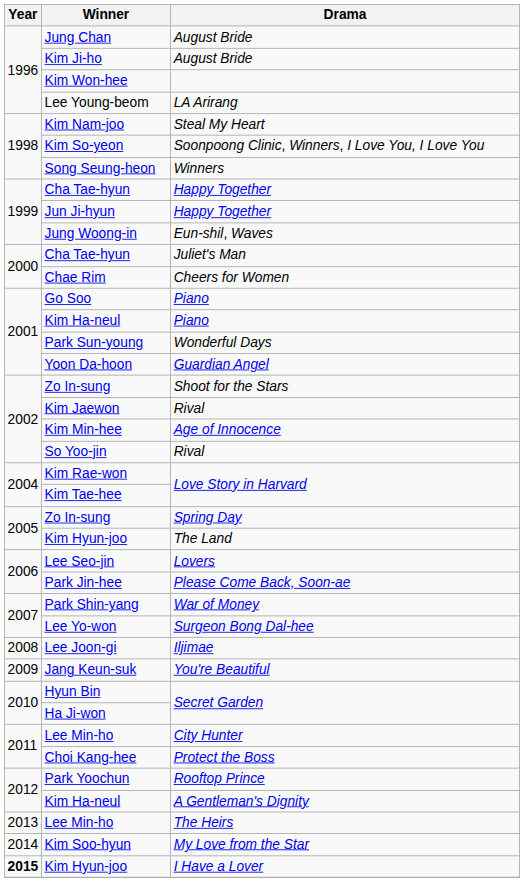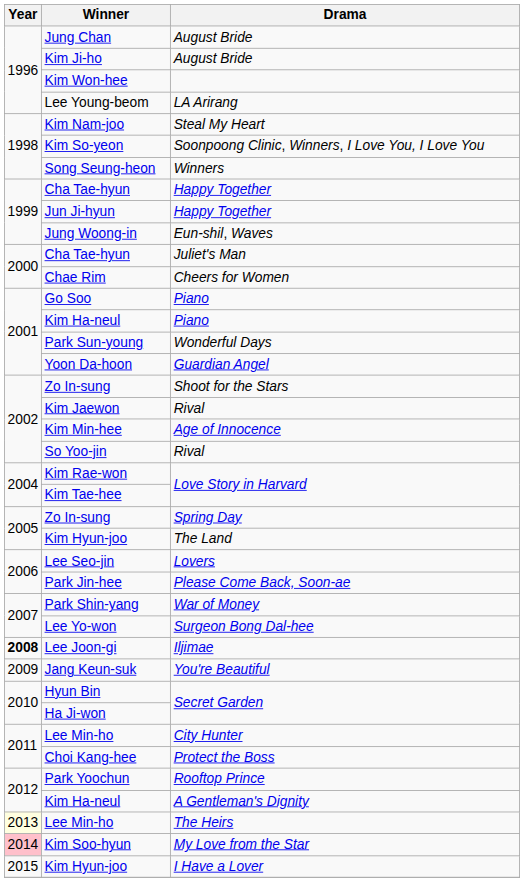(23, 648) normal -> (23, 648) bold
(23, 822) no background -> (23, 822) lightyellow background
(23, 844) no background -> (23, 844) pink background
(23, 866) bold -> (23, 866) normal
